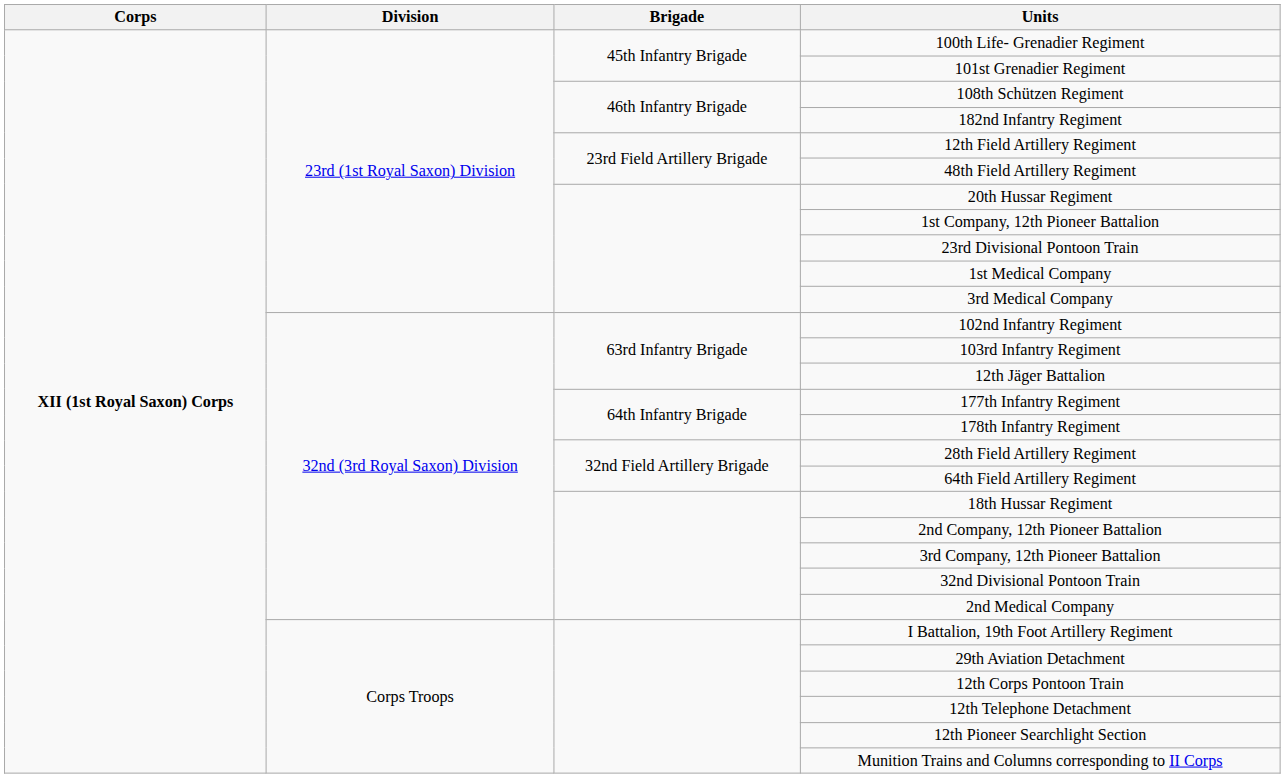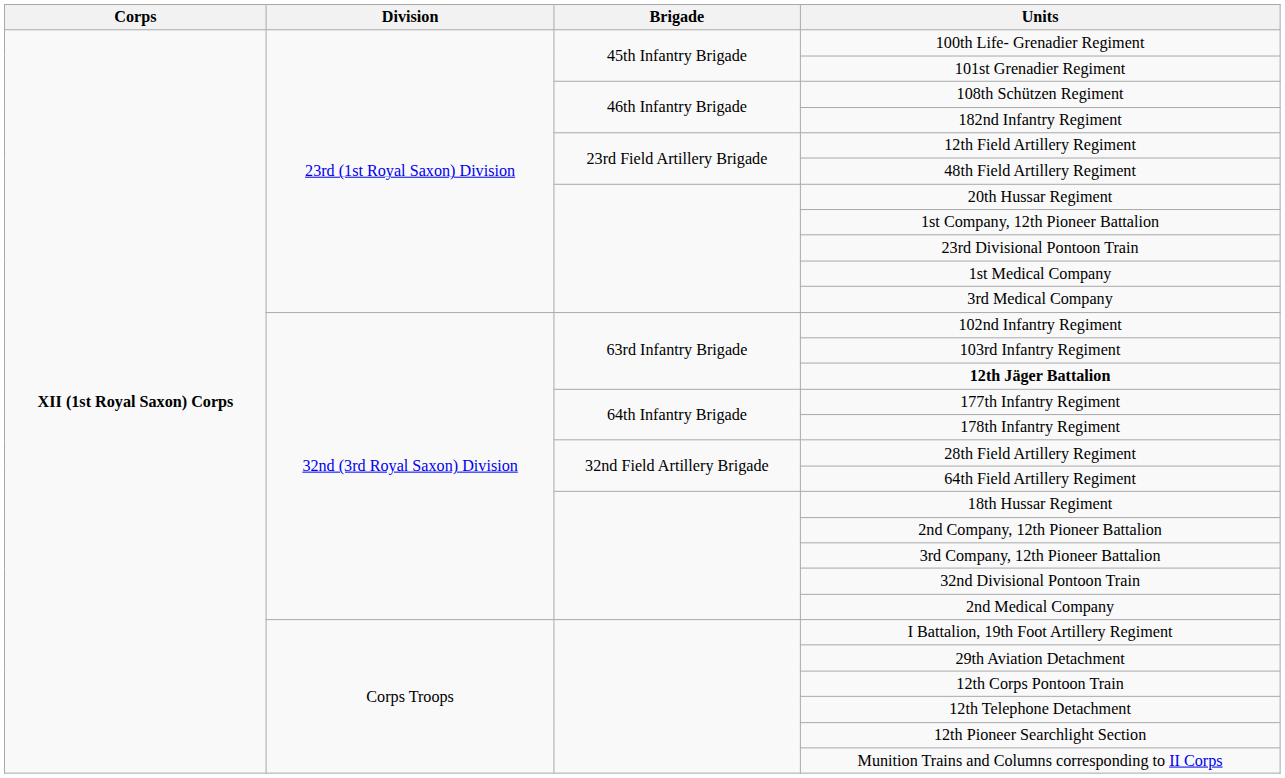(1040, 376) normal -> (1040, 376) bold
